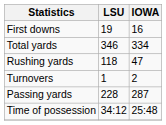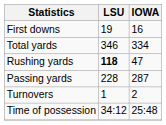(109, 62) normal -> (109, 62) bold
rows swapped: (39, 95) <-> (30, 78)
